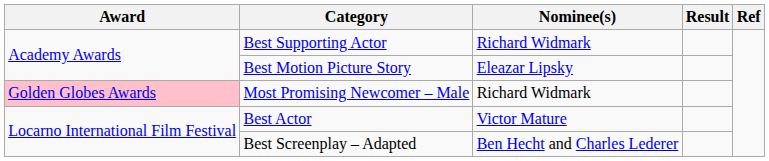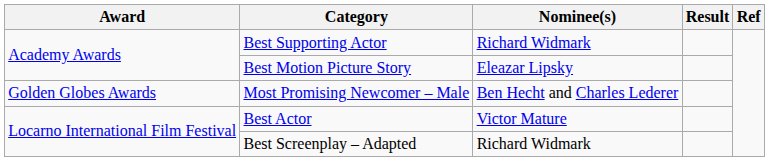(82, 93) pink background -> (82, 93) no background
(534, 93) Richard Widmark -> (577, 93) Ben Hecht and Charles Lederer
(577, 144) Ben Hecht and Charles Lederer -> (534, 144) Richard Widmark
